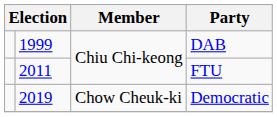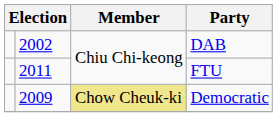(36, 44) 1999 -> (36, 44) 2002
(36, 97) 2019 -> (36, 97) 2009
(128, 97) no background -> (128, 97) khaki background
